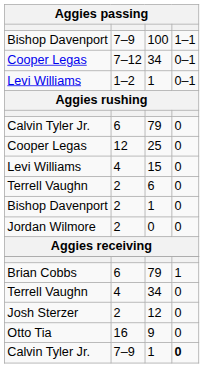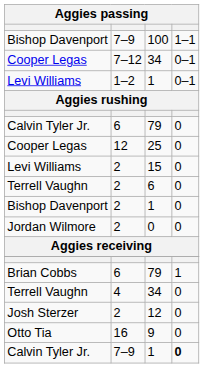(117, 166) 4 -> (117, 166) 2
